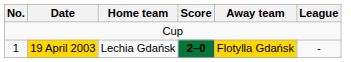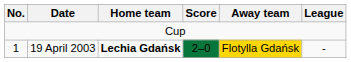(63, 48) gold background -> (63, 48) no background
(138, 48) normal -> (141, 48) bold
(196, 48) bold -> (201, 48) normal
